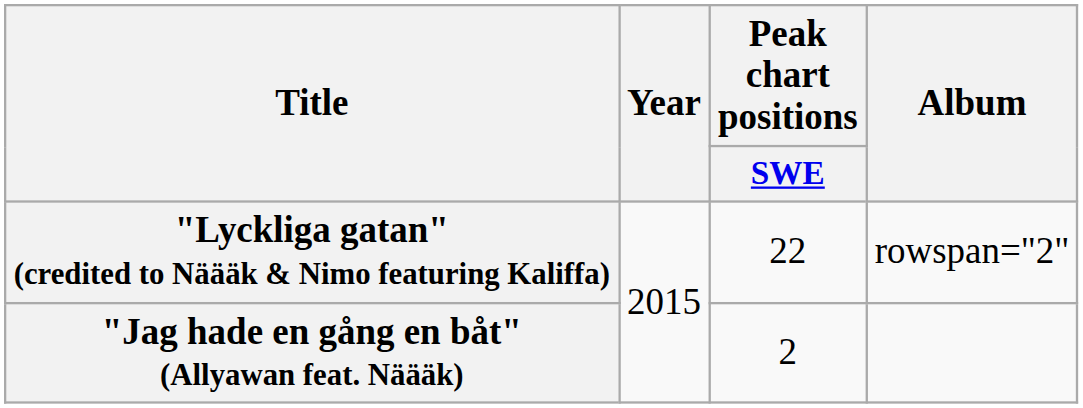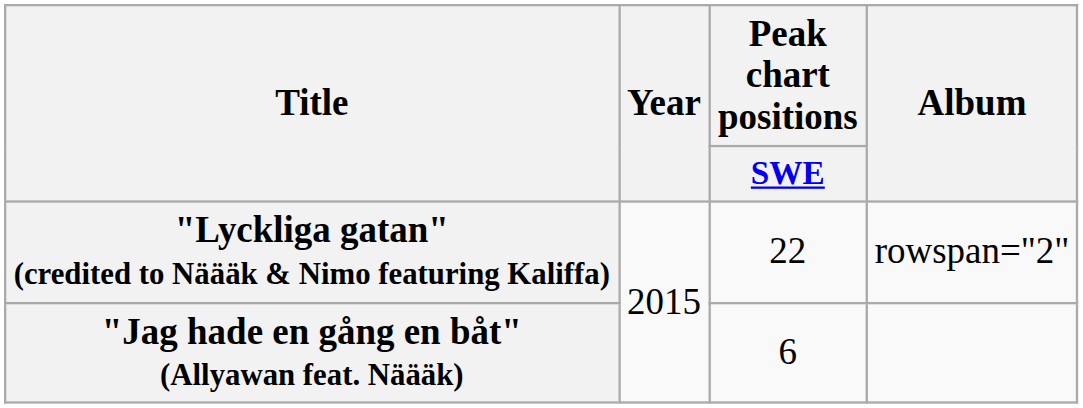(788, 351) 2 -> (788, 351) 6
